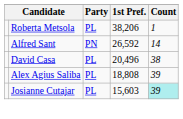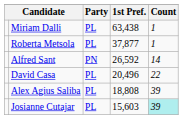+ row: (36, 28)
(126, 28) 38,206 -> (126, 44) 37,877
(155, 59) 38 -> (155, 75) 22
